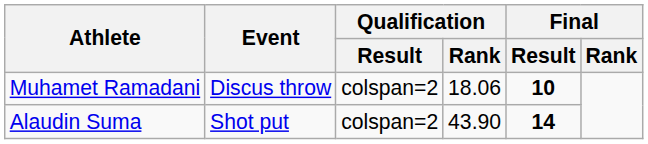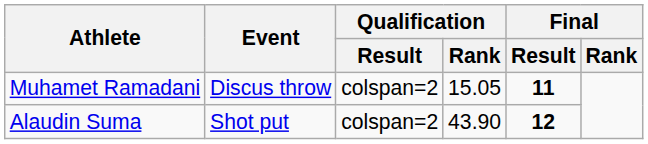(475, 89) 18.06 -> (475, 89) 15.05
(543, 89) 10 -> (543, 89) 11
(543, 122) 14 -> (543, 122) 12
